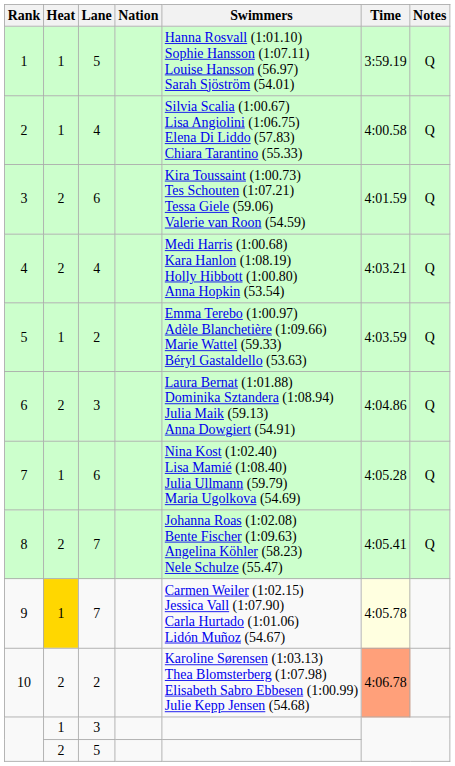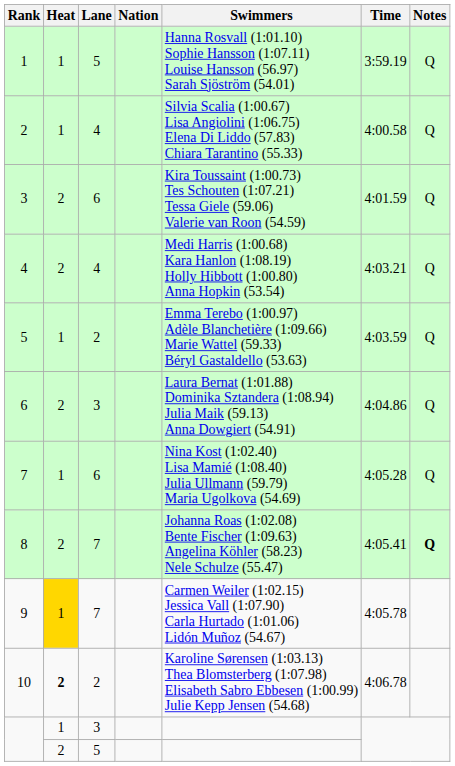(430, 544) normal -> (430, 544) bold
(386, 613) lightyellow background -> (386, 613) no background
(61, 682) normal -> (61, 682) bold
(386, 682) lightsalmon background -> (386, 682) no background
